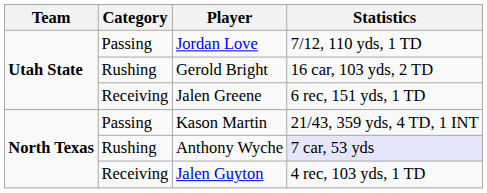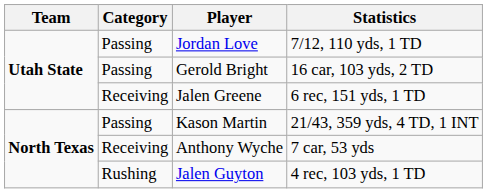(129, 69) Rushing -> (127, 69) Passing
(129, 148) Rushing -> (135, 148) Receiving
(333, 148) lavender background -> (333, 148) no background
(135, 174) Receiving -> (129, 174) Rushing
